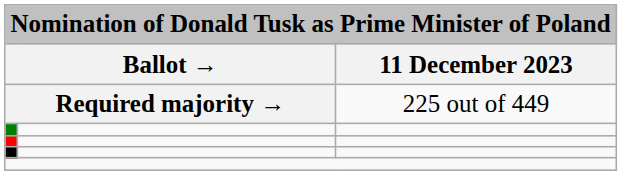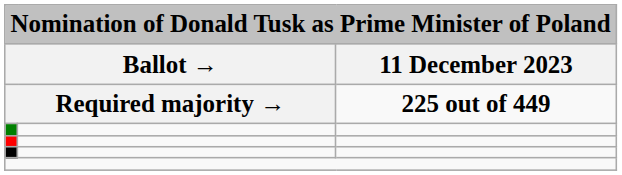(476, 103) normal -> (476, 103) bold
